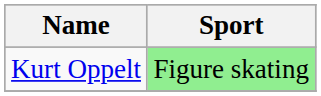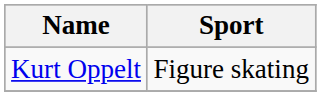(231, 68) lightgreen background -> (231, 68) no background
